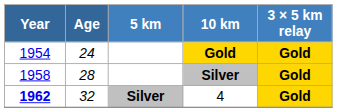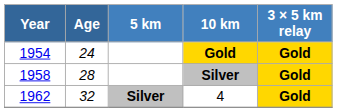(35, 97) bold -> (35, 97) normal
